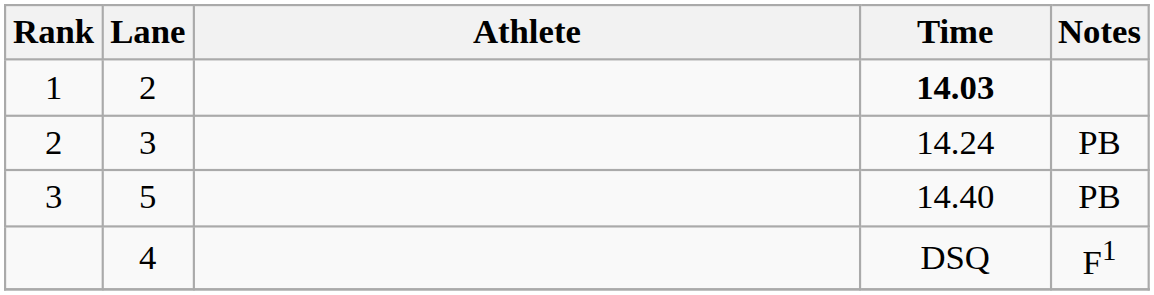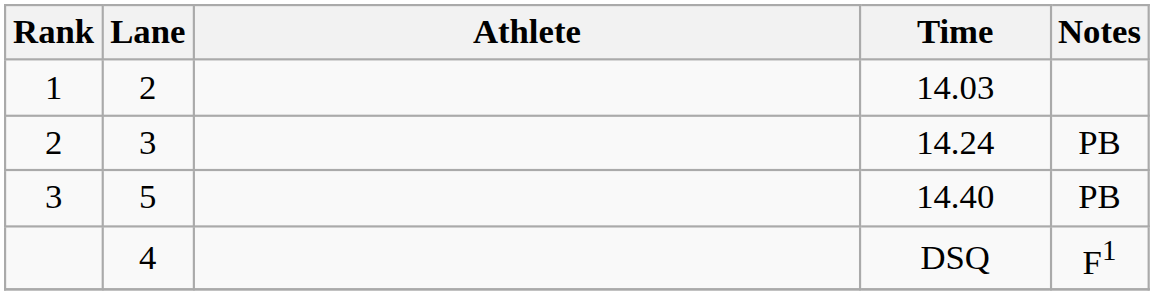(955, 87) bold -> (955, 87) normal
